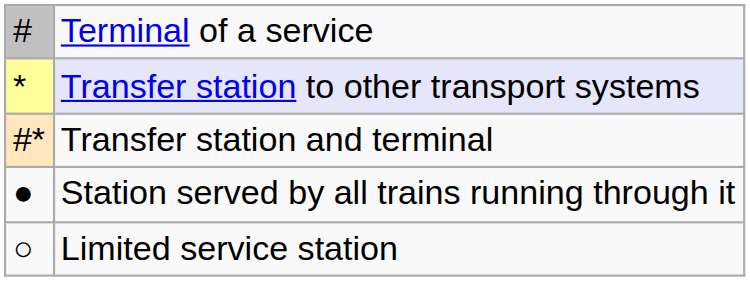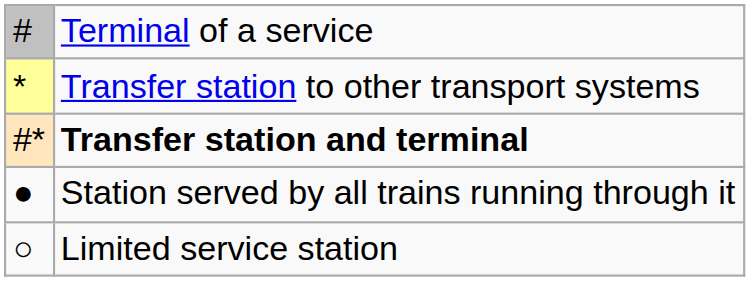(380, 85) lavender background -> (380, 85) no background
(277, 139) normal -> (295, 139) bold
